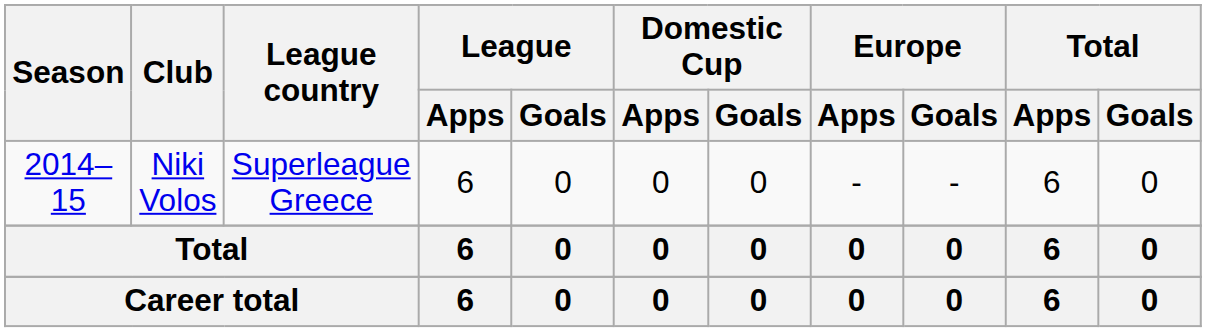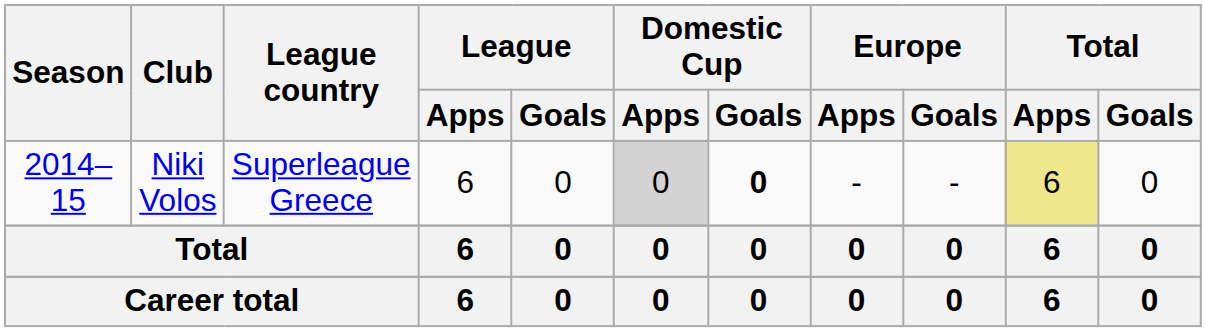(661, 182) no background -> (661, 182) lightgrey background
(759, 182) normal -> (759, 182) bold
(1052, 182) no background -> (1052, 182) khaki background
